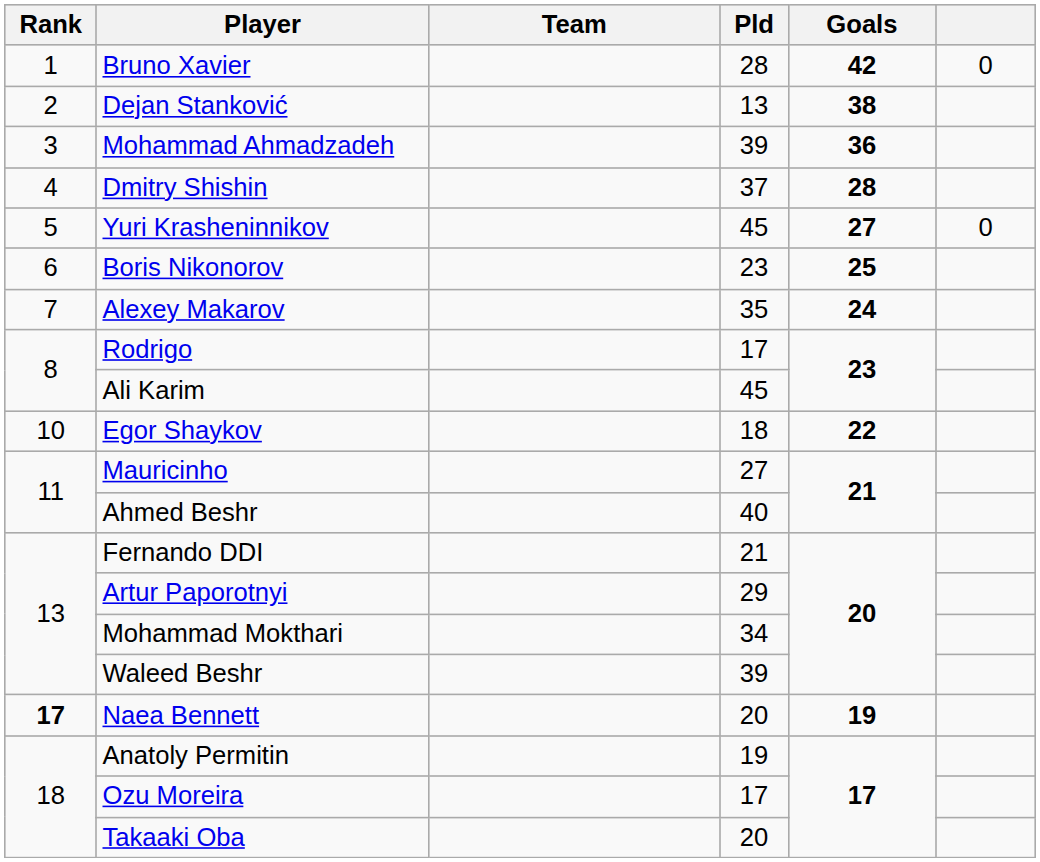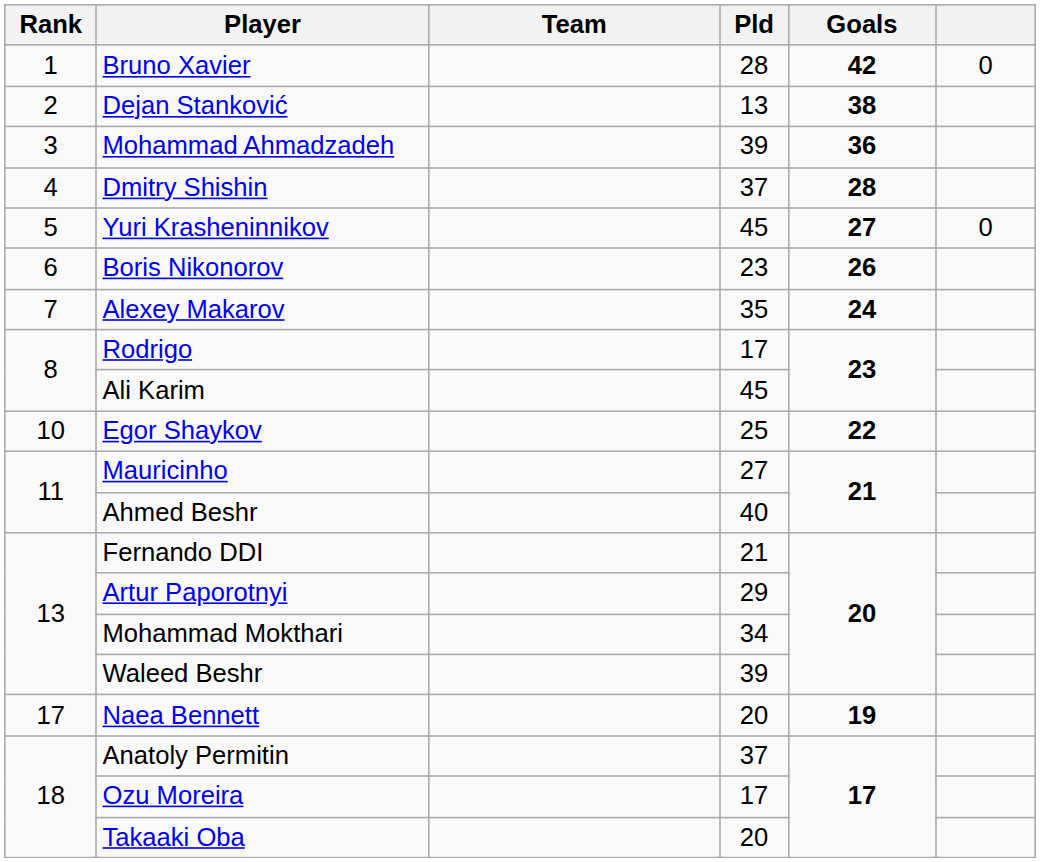(862, 268) 25 -> (862, 268) 26
(754, 430) 18 -> (754, 430) 25
(51, 715) bold -> (51, 715) normal
(754, 755) 19 -> (754, 755) 37
